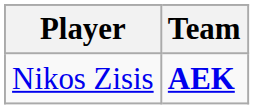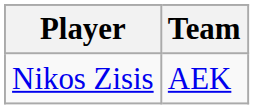(201, 77) bold -> (200, 77) normal
